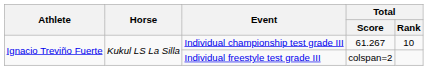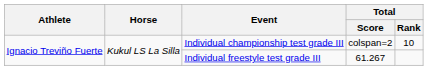(370, 43) 61.267 -> (370, 43) colspan=2
(370, 58) colspan=2 -> (370, 58) 61.267
